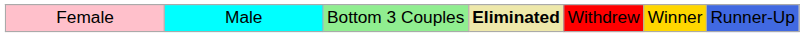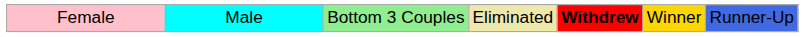(516, 18) bold -> (513, 18) normal
(604, 18) normal -> (600, 18) bold
